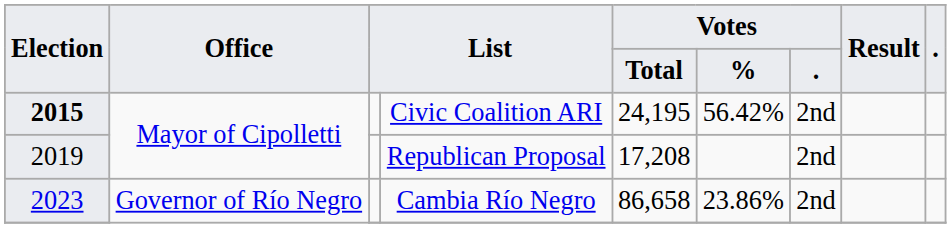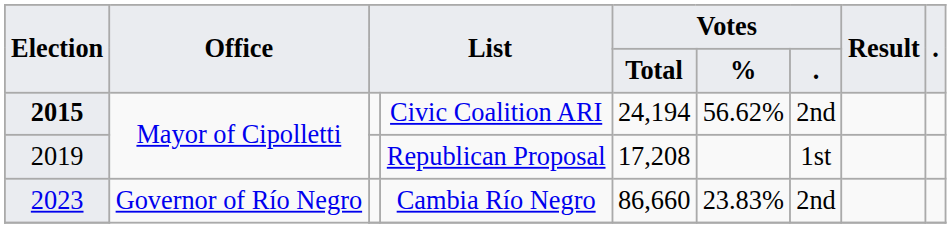(654, 113) 24,195 -> (654, 113) 24,194
(743, 113) 56.42% -> (743, 113) 56.62%
(816, 157) 2nd -> (816, 157) 1st
(654, 200) 86,658 -> (654, 200) 86,660
(743, 200) 23.86% -> (743, 200) 23.83%
